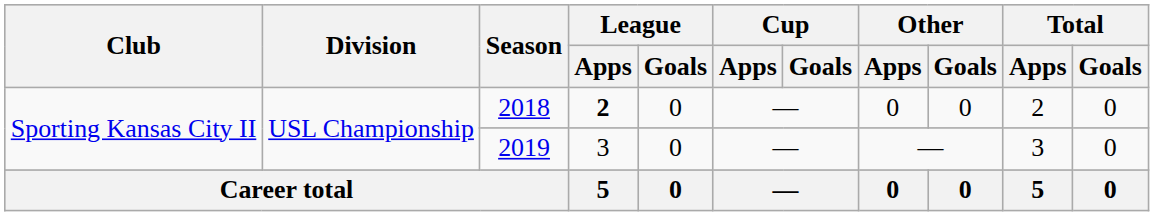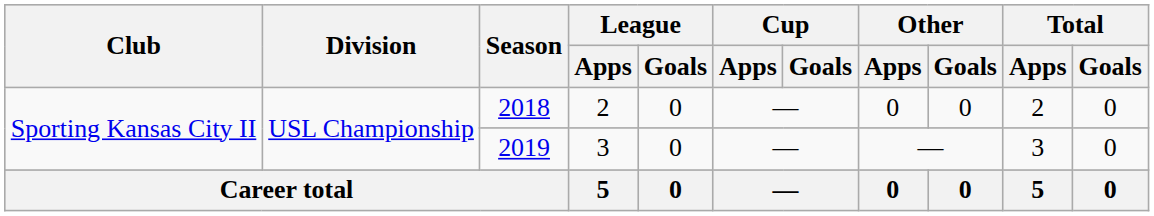(603, 107) bold -> (603, 107) normal
